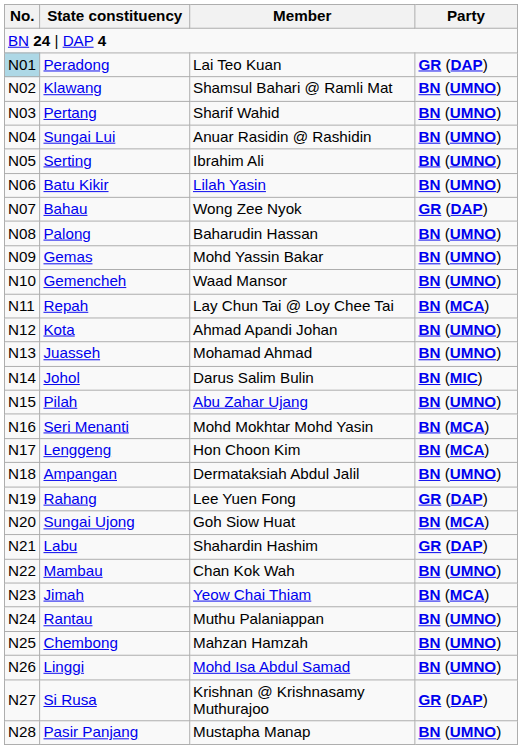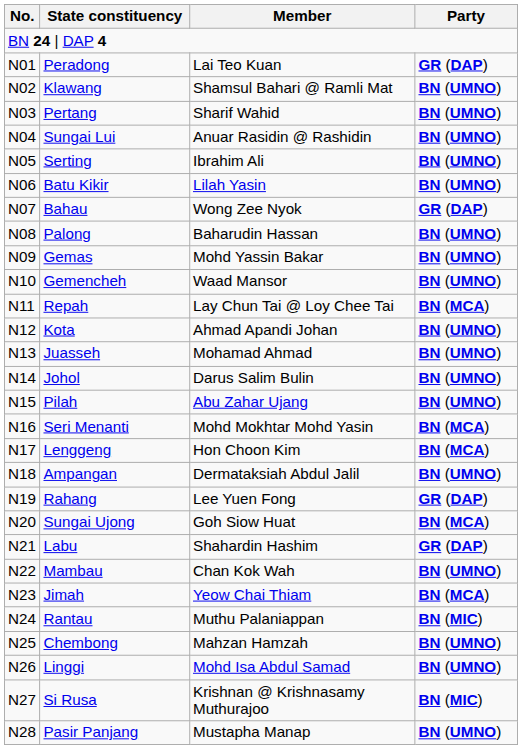(22, 64) lightblue background -> (22, 64) no background
(451, 378) BN (MIC) -> (460, 378) BN (UMNO)
(460, 619) BN (UMNO) -> (451, 619) BN (MIC)
(453, 700) GR (DAP) -> (451, 700) BN (MIC)
